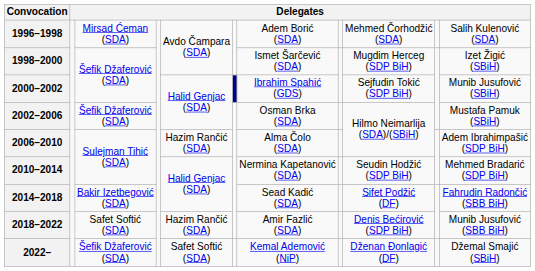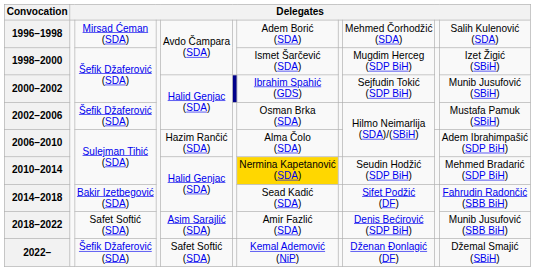(288, 170) no background -> (288, 170) gold background
(197, 225) Hazim Rančić (SDA) -> (197, 225) Asim Sarajlić (SDA)
